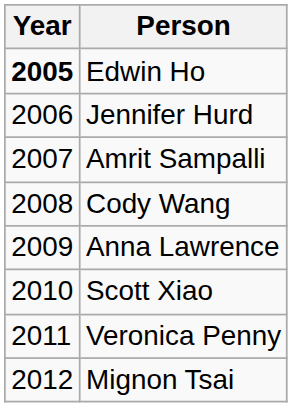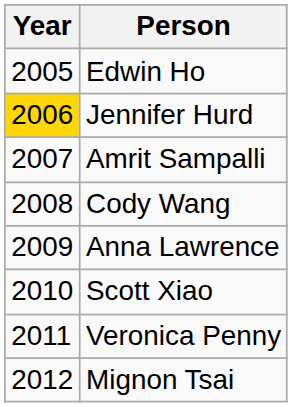(42, 70) bold -> (42, 70) normal
(42, 114) no background -> (42, 114) gold background
